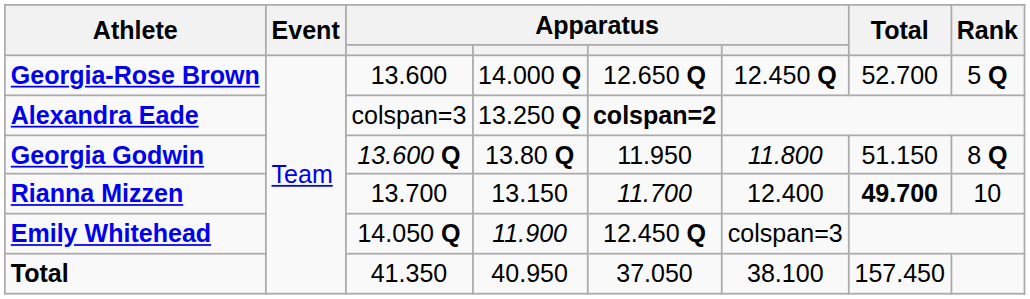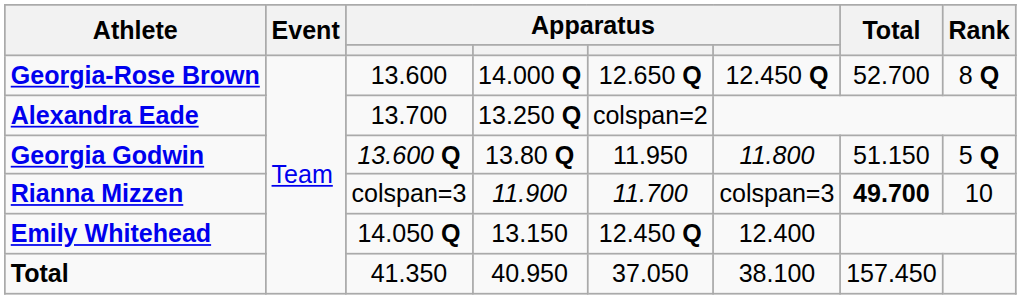(987, 76) 5 Q -> (979, 76) 8 Q
(409, 115) colspan=3 -> (409, 115) 13.700
(655, 115) bold -> (650, 115) normal
(987, 155) 8 Q -> (979, 155) 5 Q
(409, 195) 13.700 -> (409, 195) colspan=3
(530, 195) 13.150 -> (530, 195) 11.900
(785, 195) 12.400 -> (777, 195) colspan=3
(530, 234) 11.900 -> (530, 234) 13.150
(785, 234) colspan=3 -> (777, 234) 12.400
